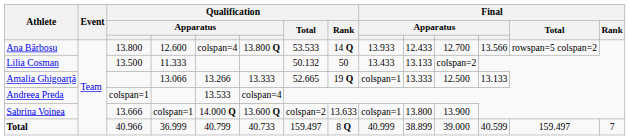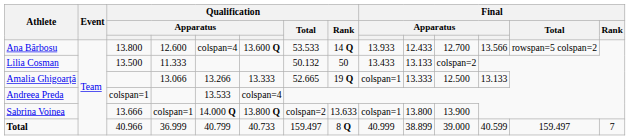(262, 48) 13.800 Q -> (262, 48) 13.600 Q
(262, 111) 13.600 Q -> (262, 111) 13.800 Q
